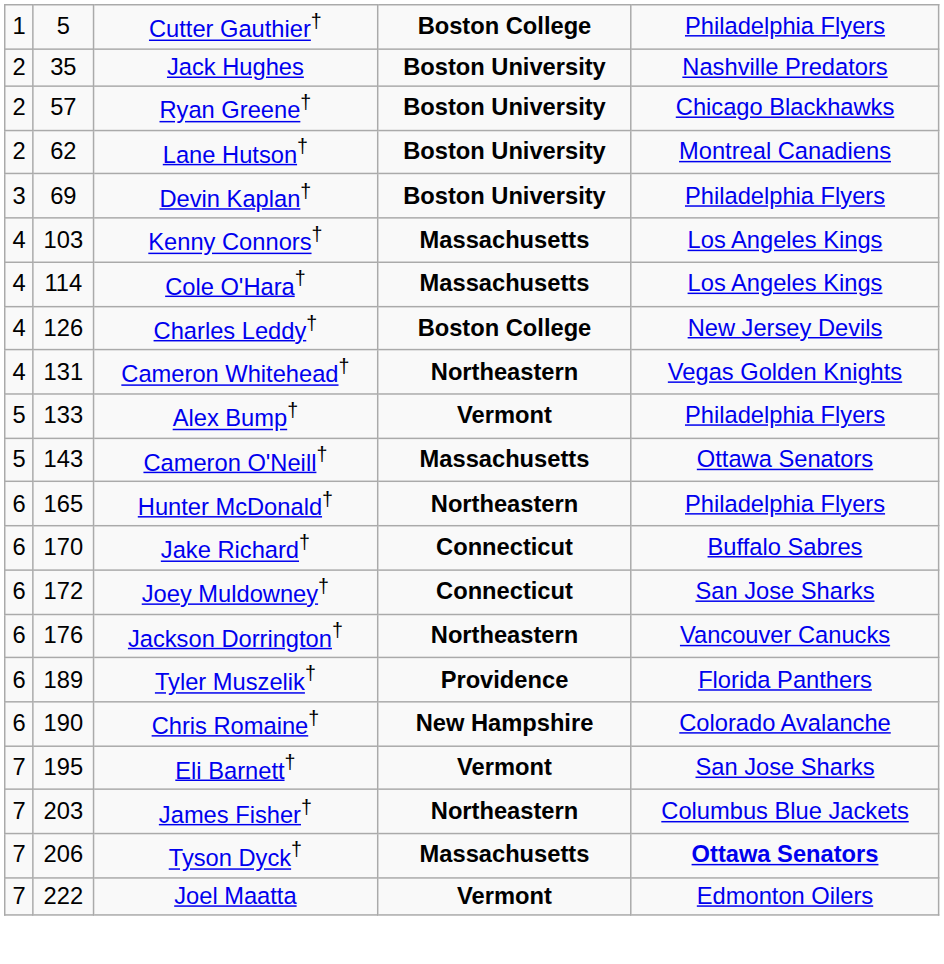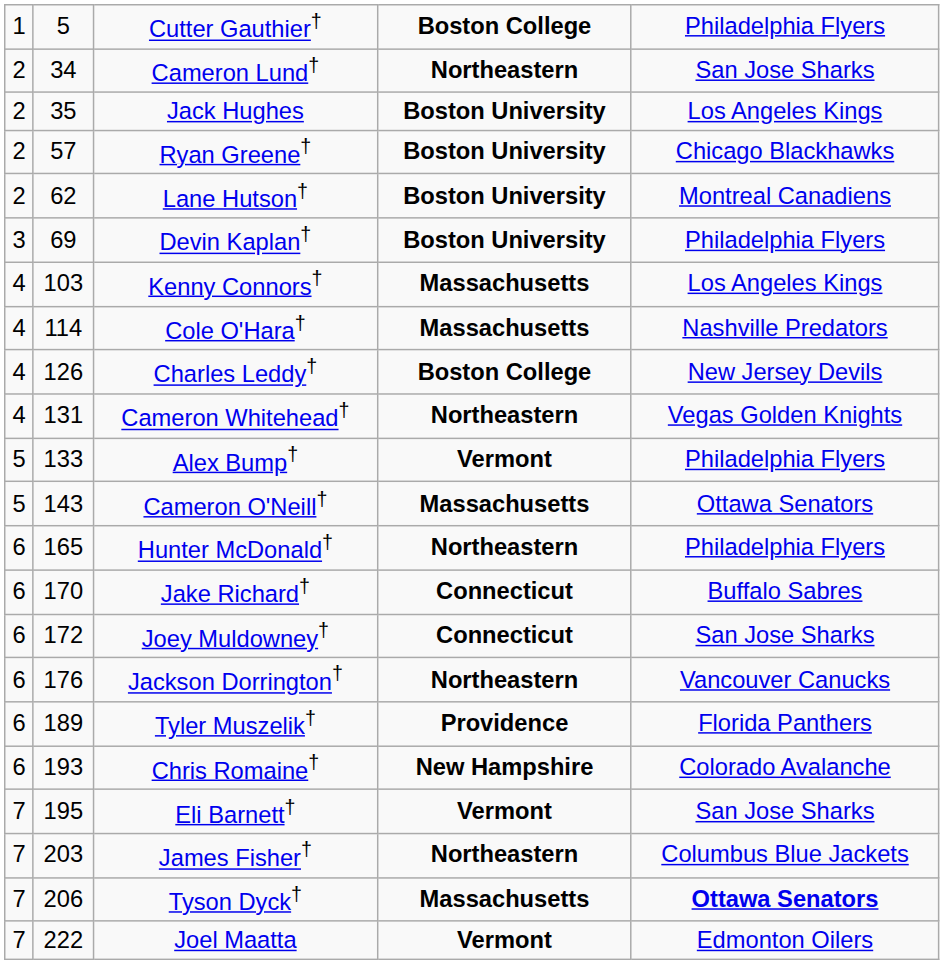+ row: (235, 70)
(785, 67) Nashville Predators -> (785, 111) Los Angeles Kings
(785, 283) Los Angeles Kings -> (785, 327) Nashville Predators
(63, 723) 190 -> (63, 767) 193
